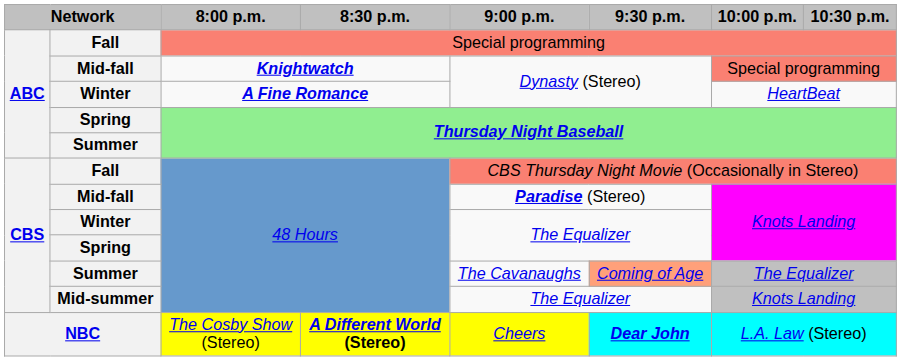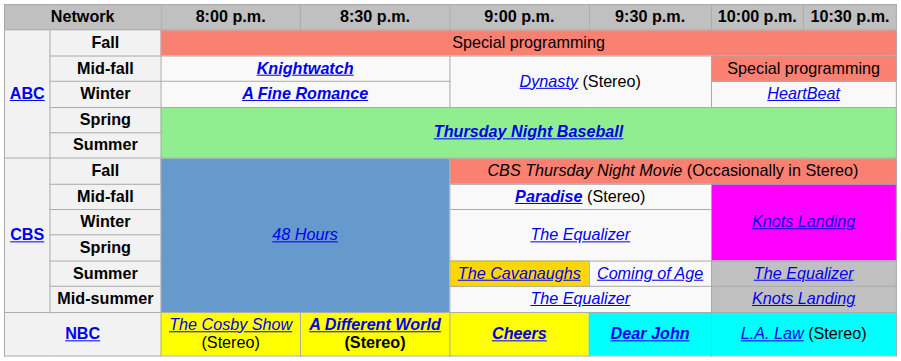(519, 273) no background -> (519, 273) gold background
(650, 273) lightsalmon background -> (650, 273) no background
(519, 333) normal -> (519, 333) bold
